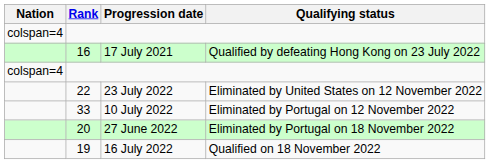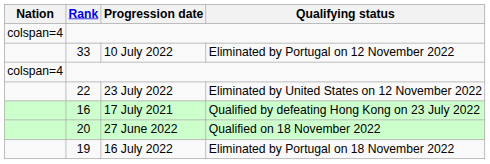rows swapped: (83, 52) <-> (83, 110)
(332, 129) Eliminated by Portugal on 18 November 2022 -> (295, 129) Qualified on 18 November 2022
(295, 149) Qualified on 18 November 2022 -> (332, 149) Eliminated by Portugal on 18 November 2022
